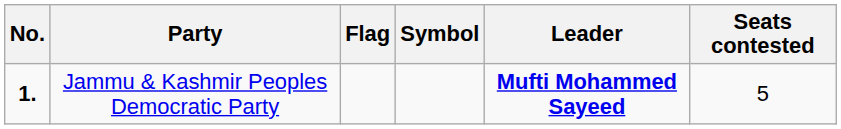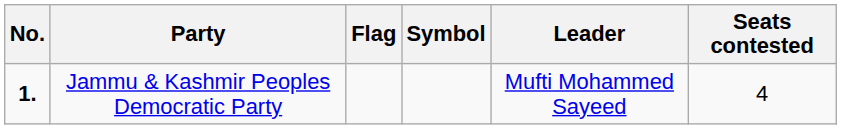(587, 93) bold -> (589, 93) normal
(763, 93) 5 -> (762, 93) 4
